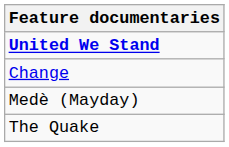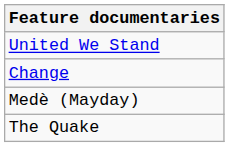(84, 46) bold -> (84, 46) normal
